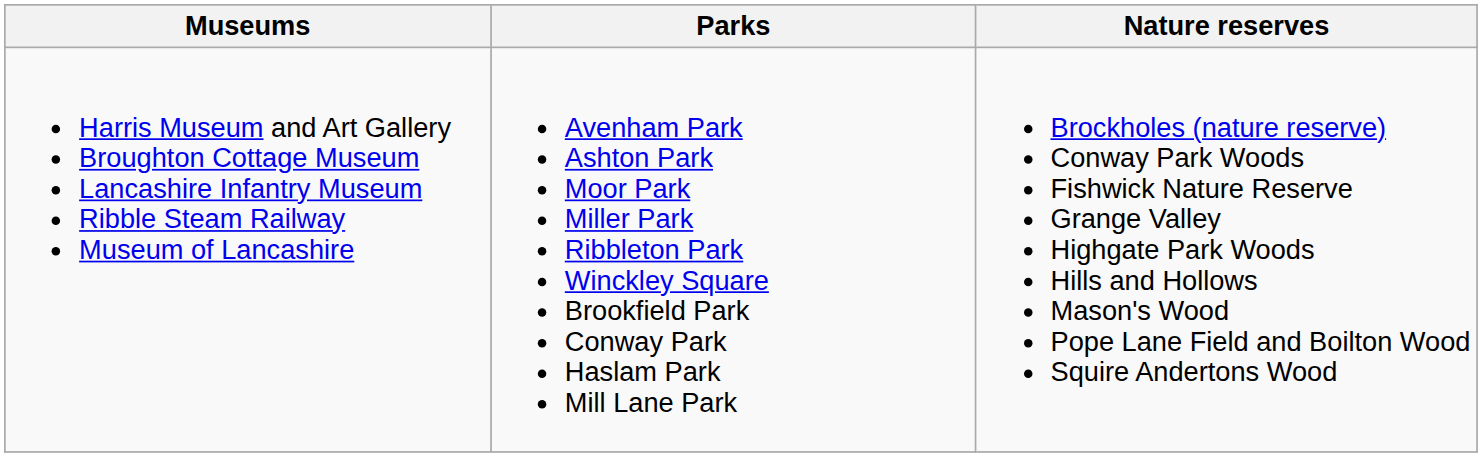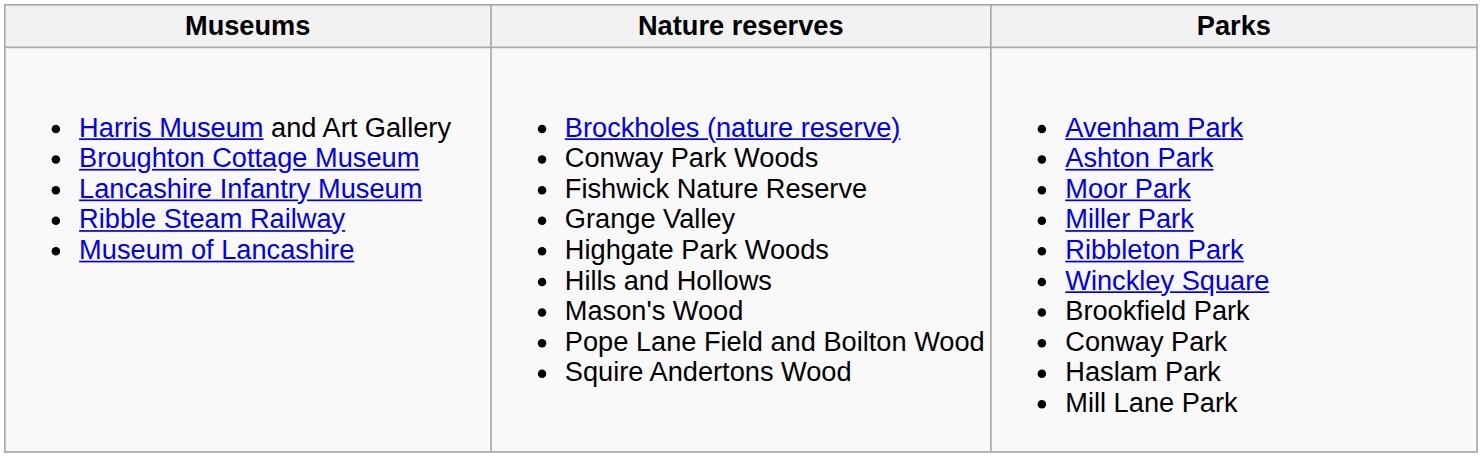columns swapped: (733, 26) <-> (1226, 26)
